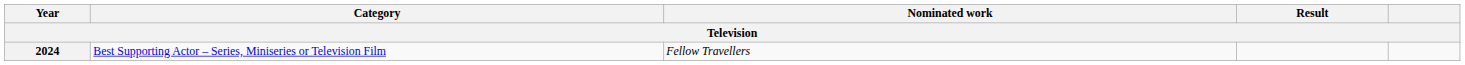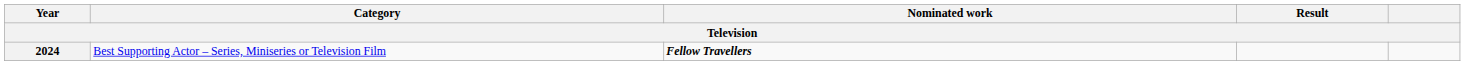(708, 51) normal -> (709, 51) bold
